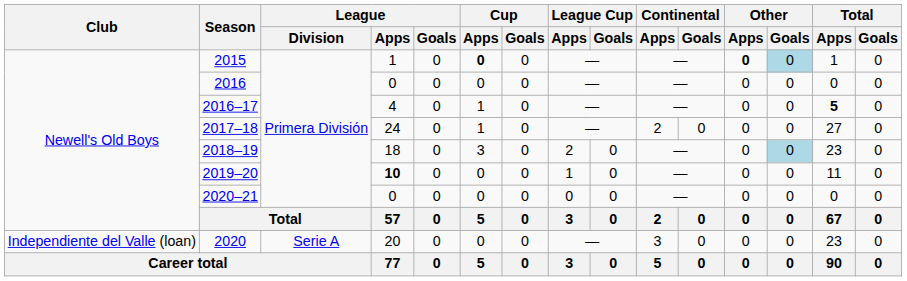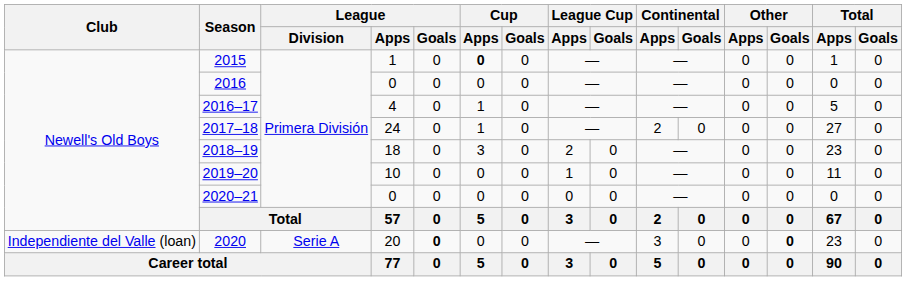(746, 60) bold -> (746, 60) normal
(790, 60) lightblue background -> (790, 60) no background
(834, 106) bold -> (834, 106) normal
(790, 151) lightblue background -> (790, 151) no background
(392, 173) bold -> (392, 173) normal
(437, 241) normal -> (437, 241) bold
(790, 241) normal -> (790, 241) bold
